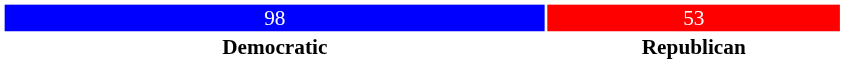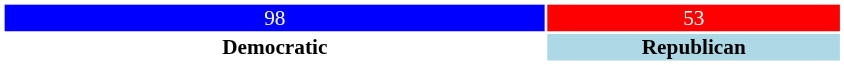(694, 47) no background -> (694, 47) lightblue background
